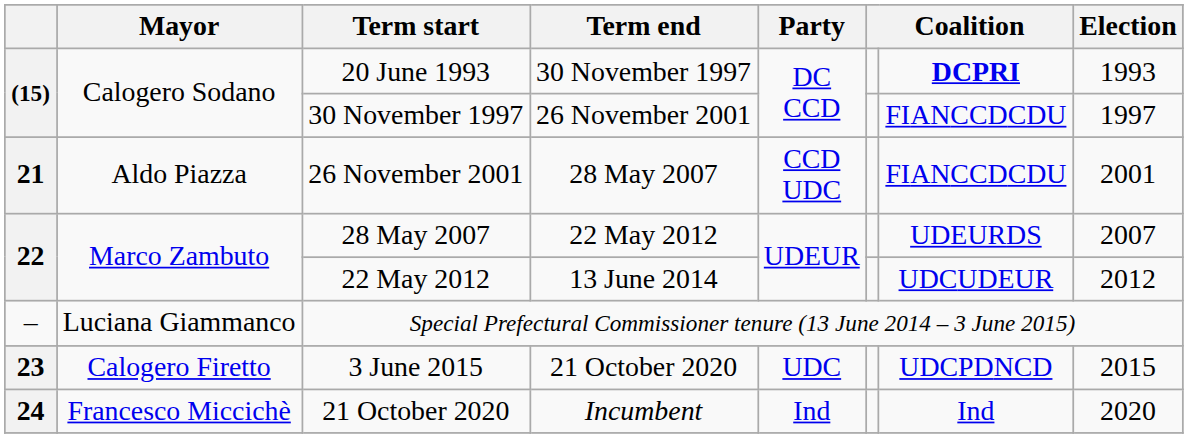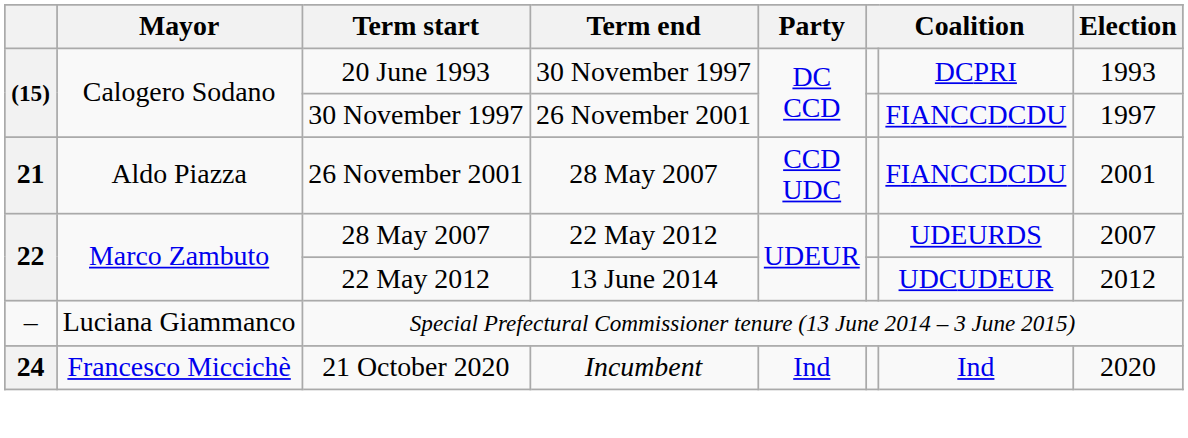(976, 70) bold -> (976, 70) normal
- row: (416, 366)
